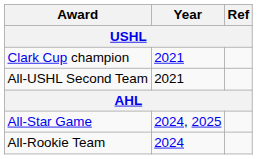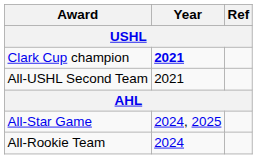(169, 57) normal -> (169, 57) bold
